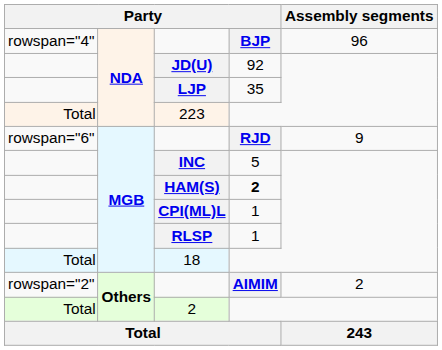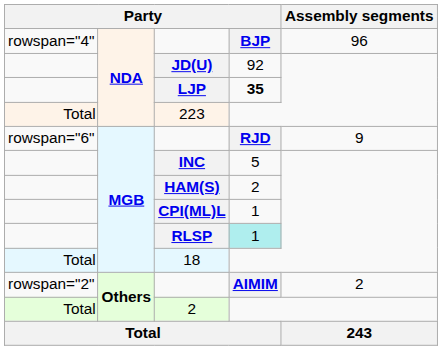(255, 89) normal -> (255, 89) bold
(255, 187) bold -> (255, 187) normal
(255, 235) no background -> (255, 235) paleturquoise background
